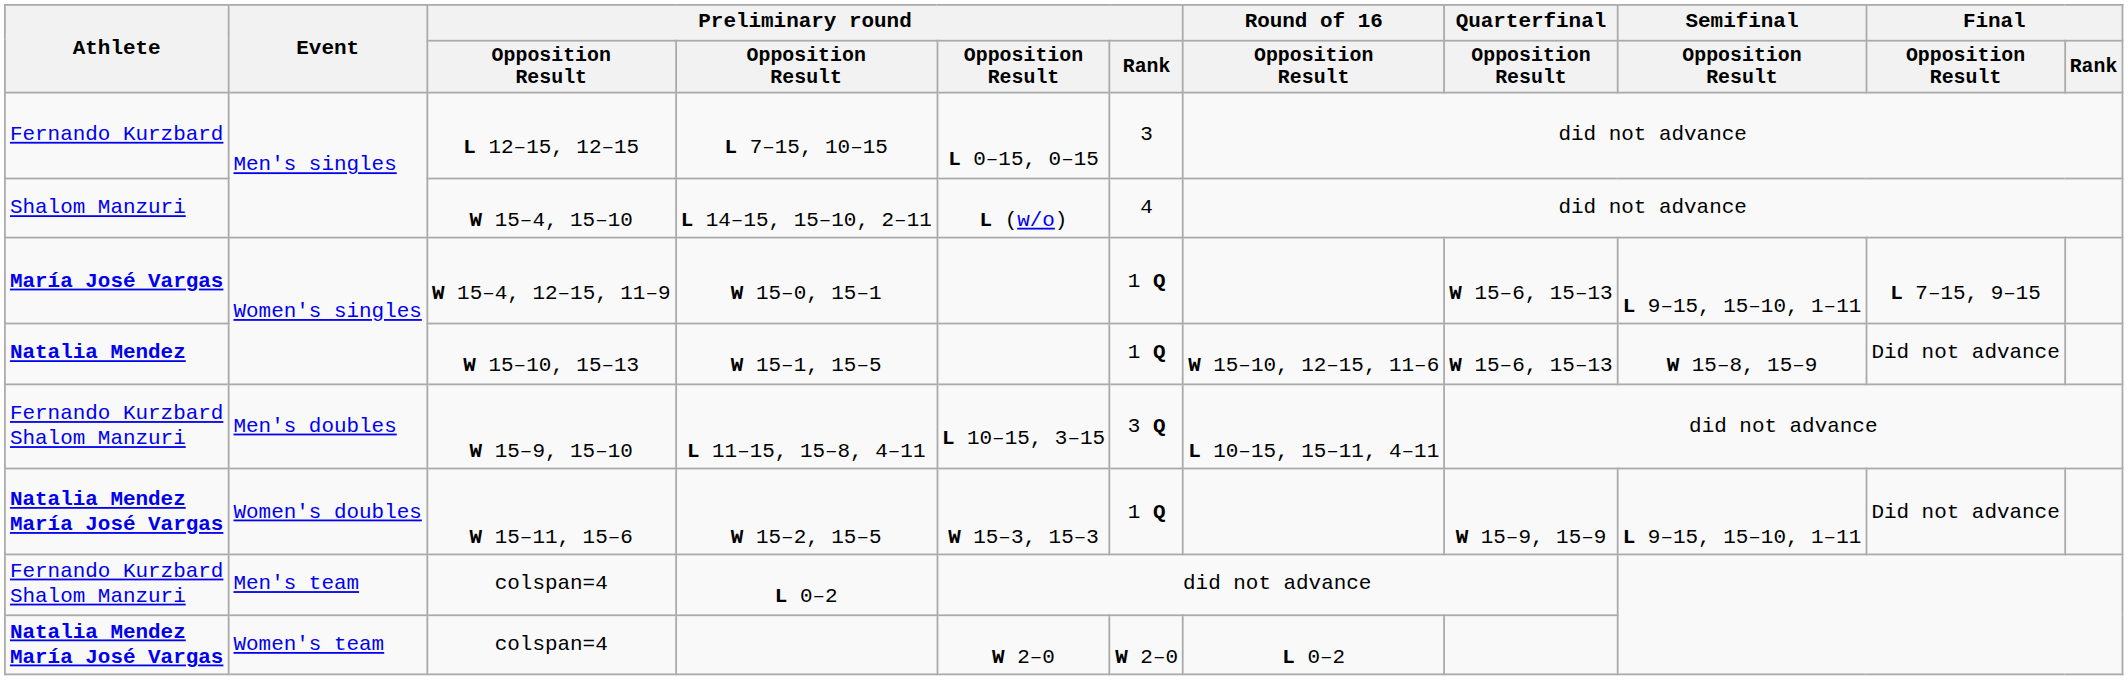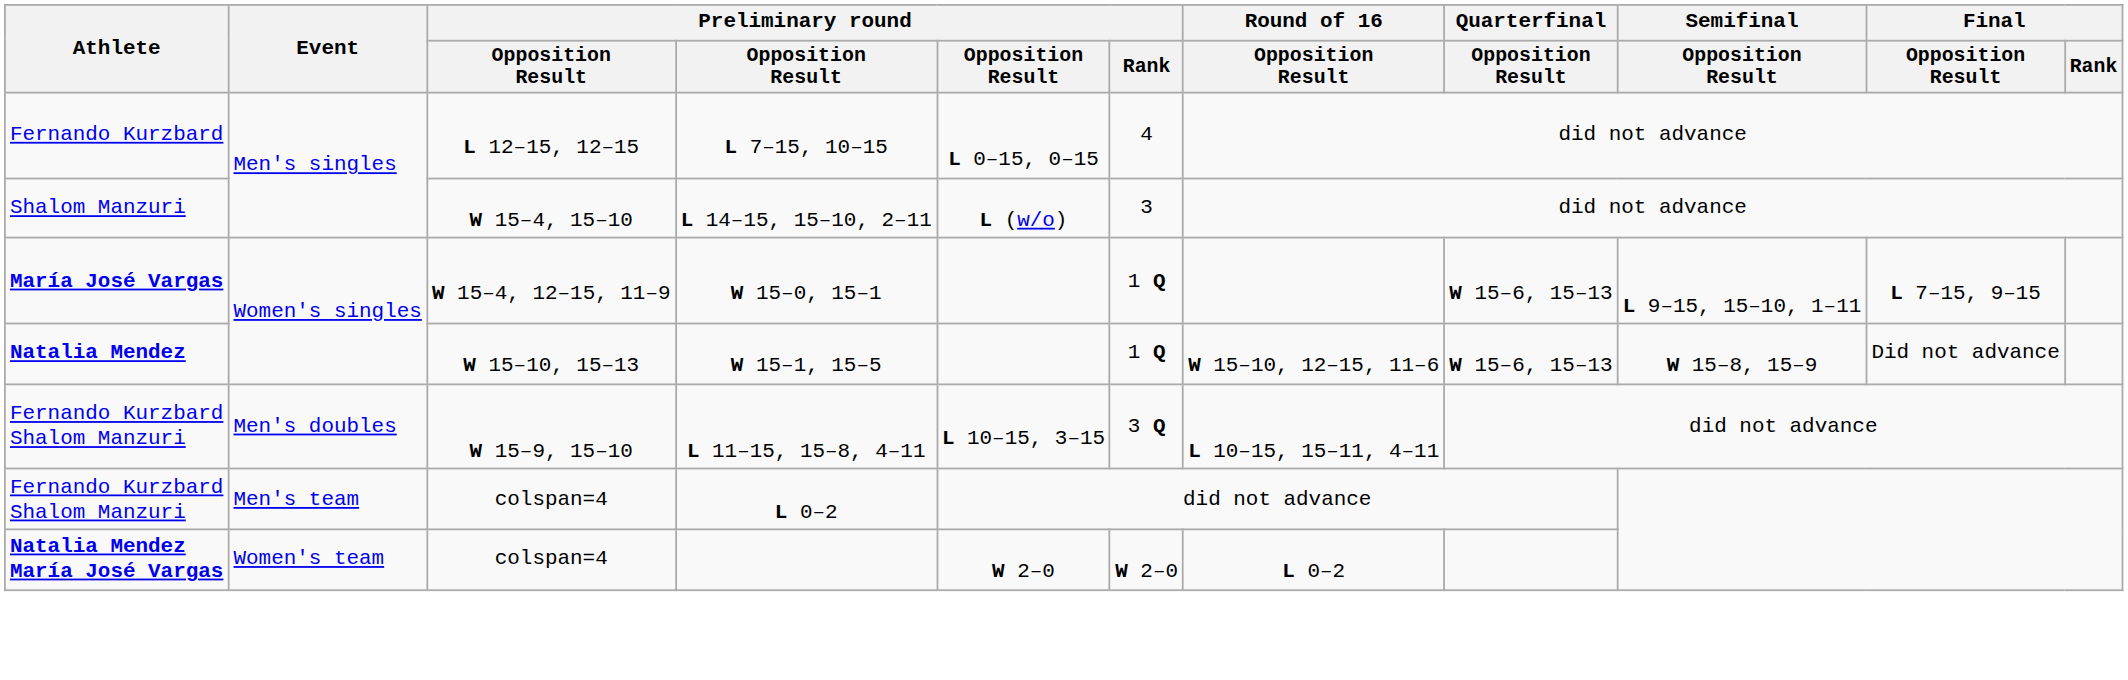(1147, 135) 3 -> (1147, 135) 4
(1147, 208) 4 -> (1147, 208) 3
- row: (806, 537)
